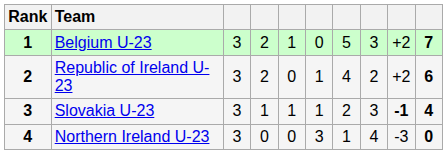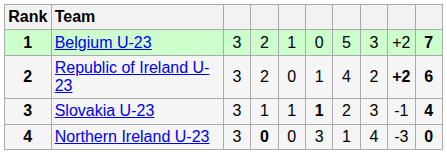(401, 76) normal -> (401, 76) bold
(319, 111) normal -> (319, 111) bold
(401, 111) bold -> (401, 111) normal
(264, 136) normal -> (264, 136) bold
